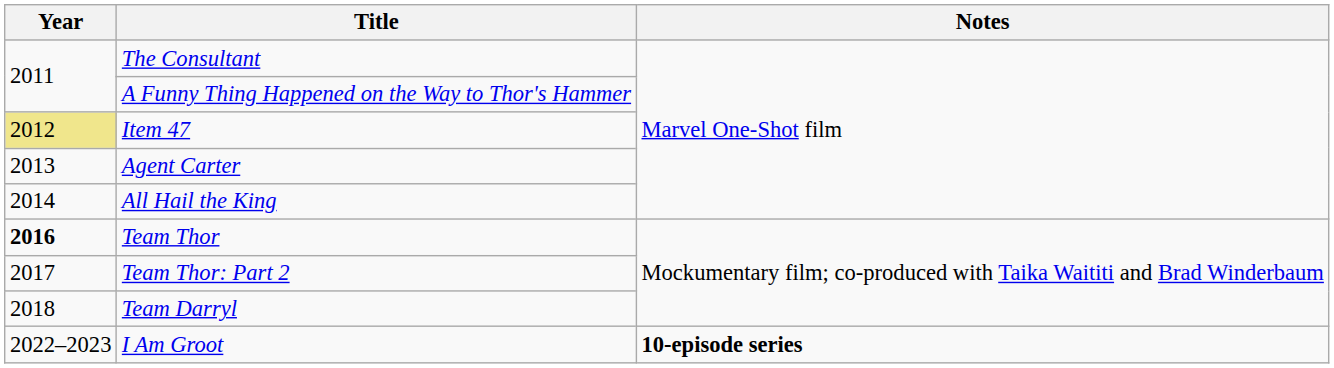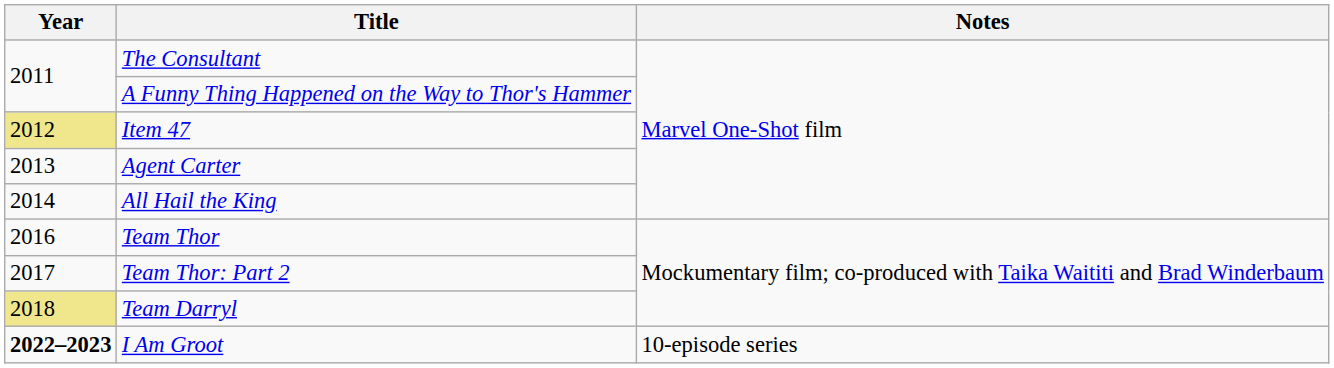(32, 237) bold -> (32, 237) normal
(32, 308) no background -> (32, 308) khaki background
(61, 344) normal -> (61, 344) bold
(722, 344) bold -> (719, 344) normal
